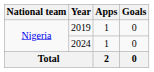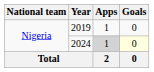(106, 43) no background -> (106, 43) lightgrey background
(134, 43) no background -> (134, 43) lightyellow background
